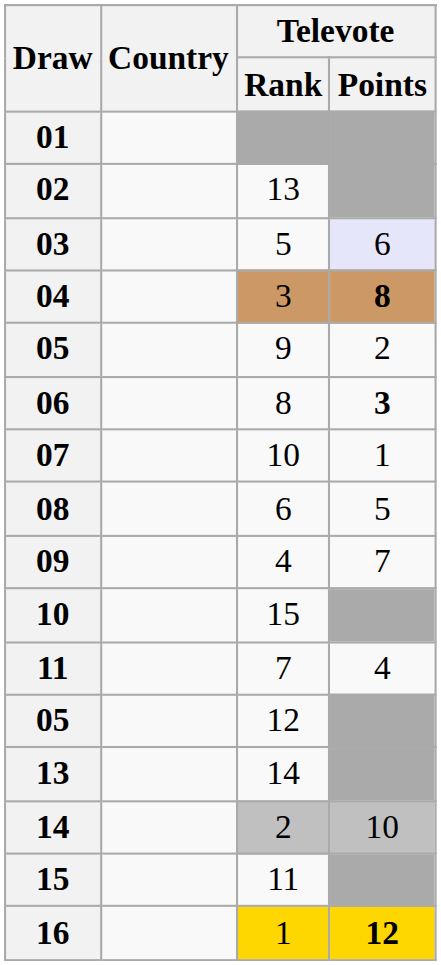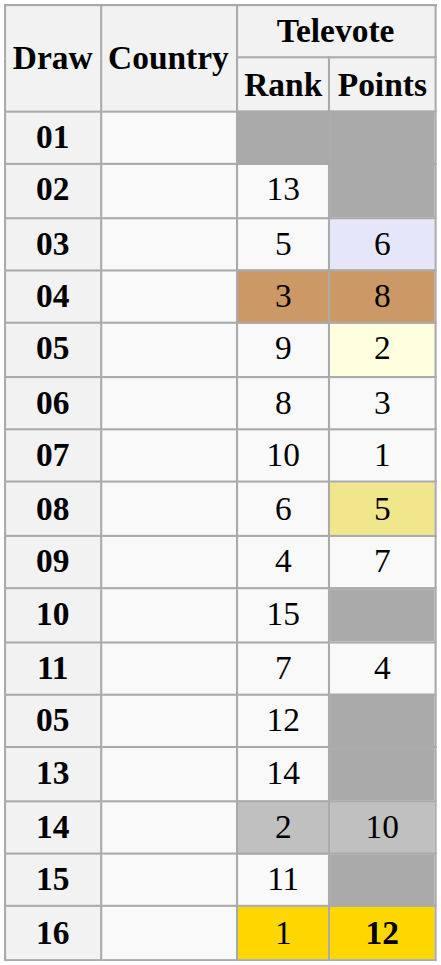(382, 296) bold -> (382, 296) normal
(382, 349) no background -> (382, 349) lightyellow background
(382, 402) bold -> (382, 402) normal
(382, 508) no background -> (382, 508) khaki background
